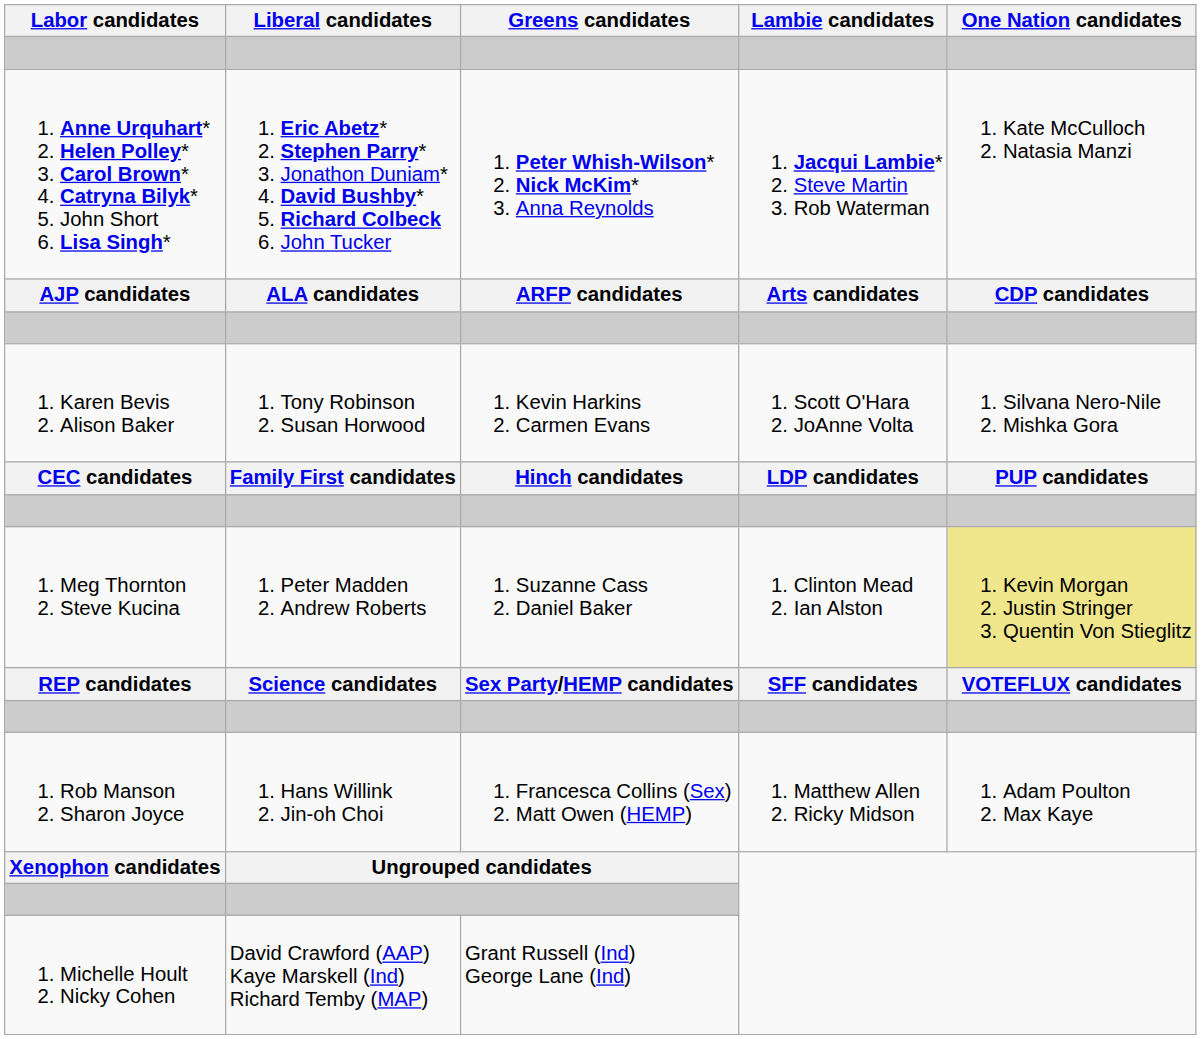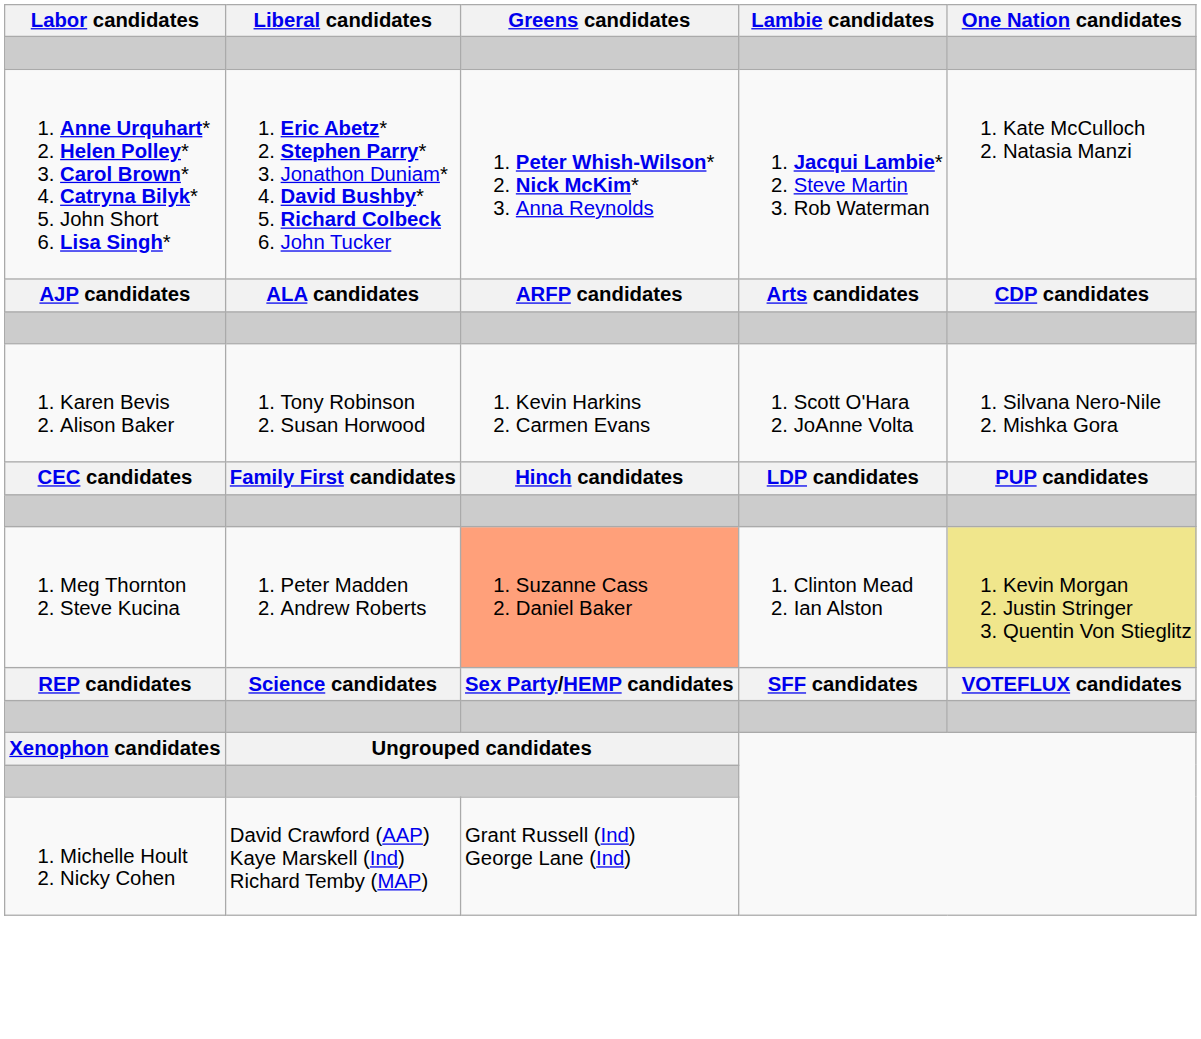(599, 597) no background -> (599, 597) lightsalmon background
- row: (115, 803)
